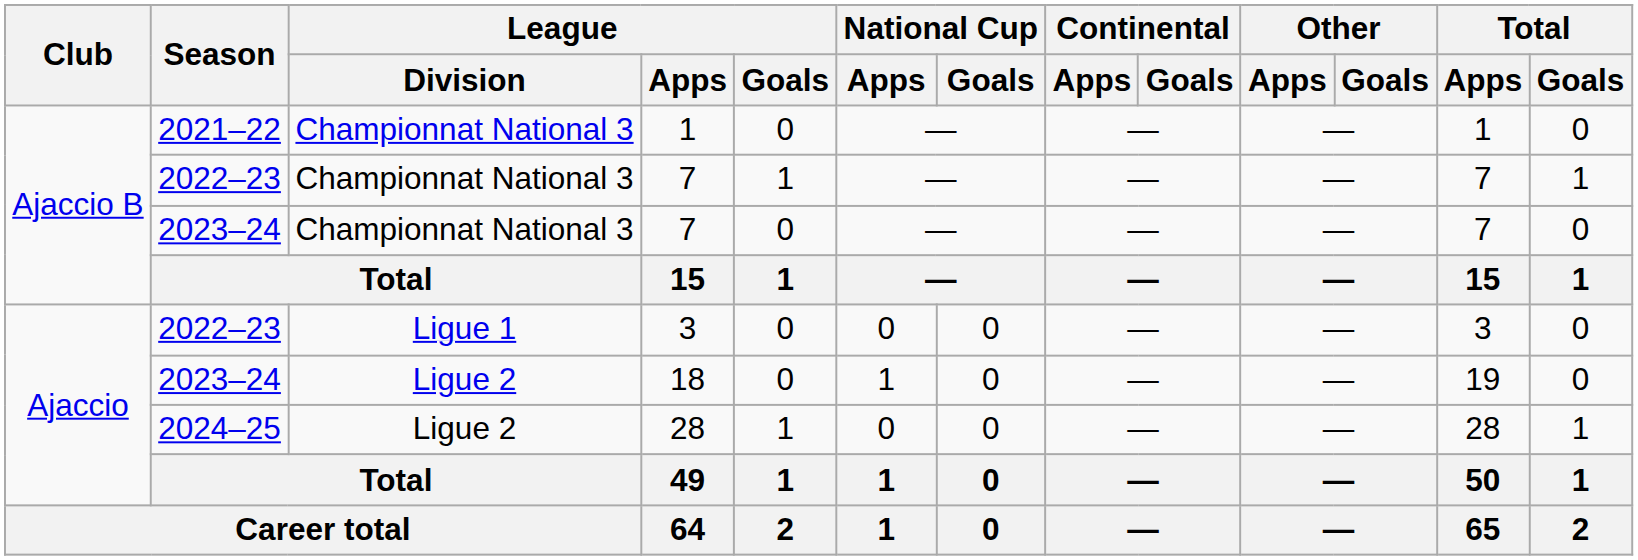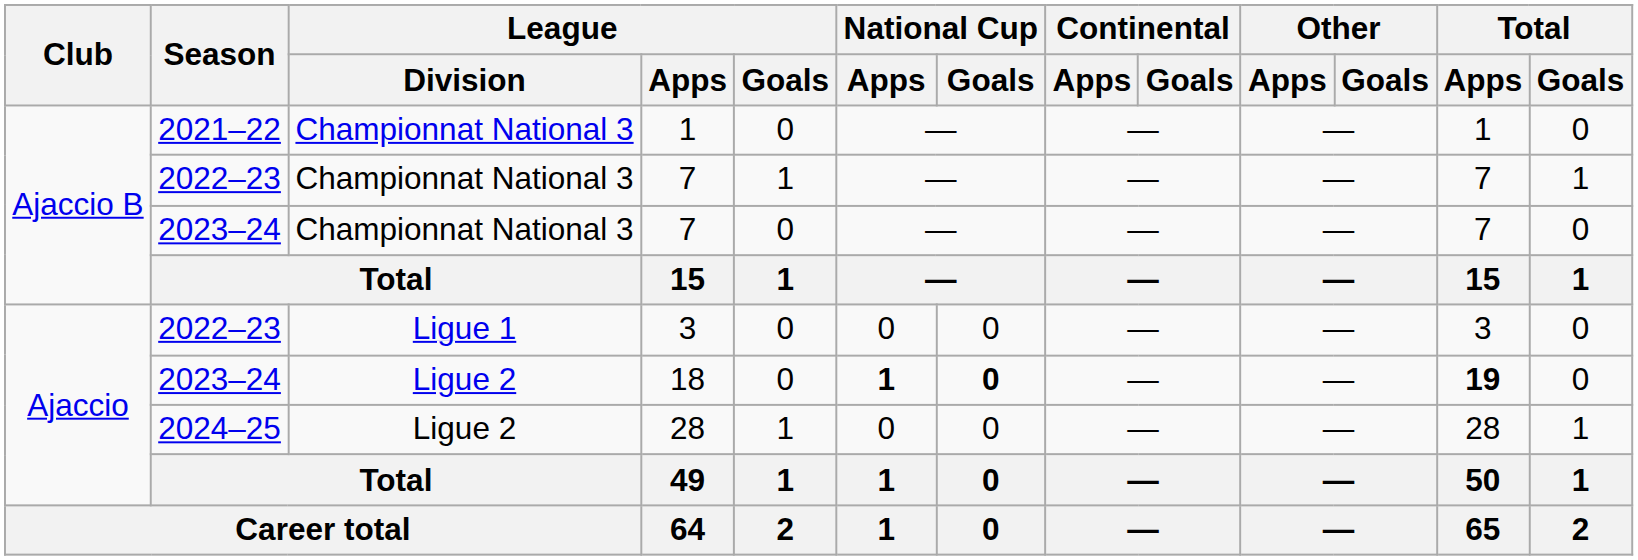(886, 379) normal -> (886, 379) bold
(991, 379) normal -> (991, 379) bold
(1483, 379) normal -> (1483, 379) bold
